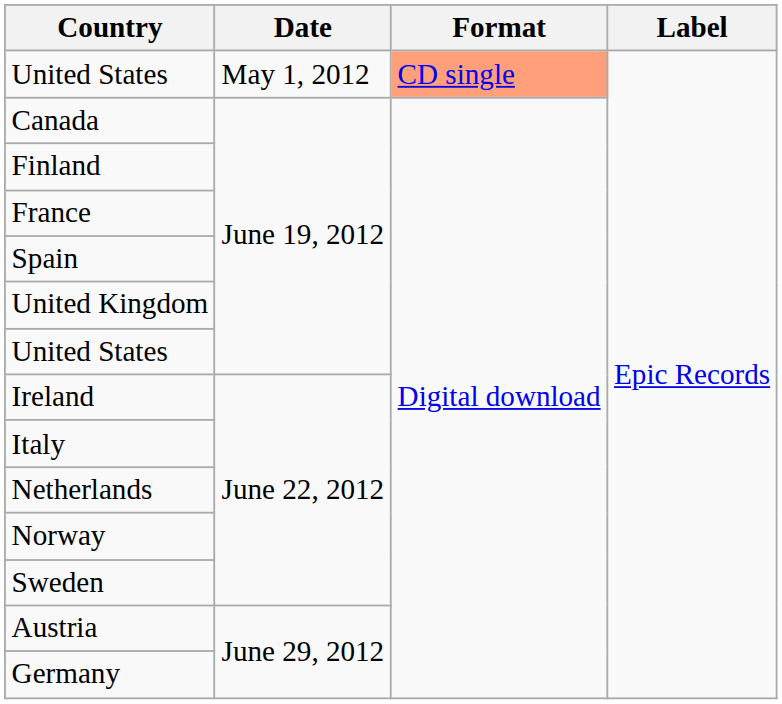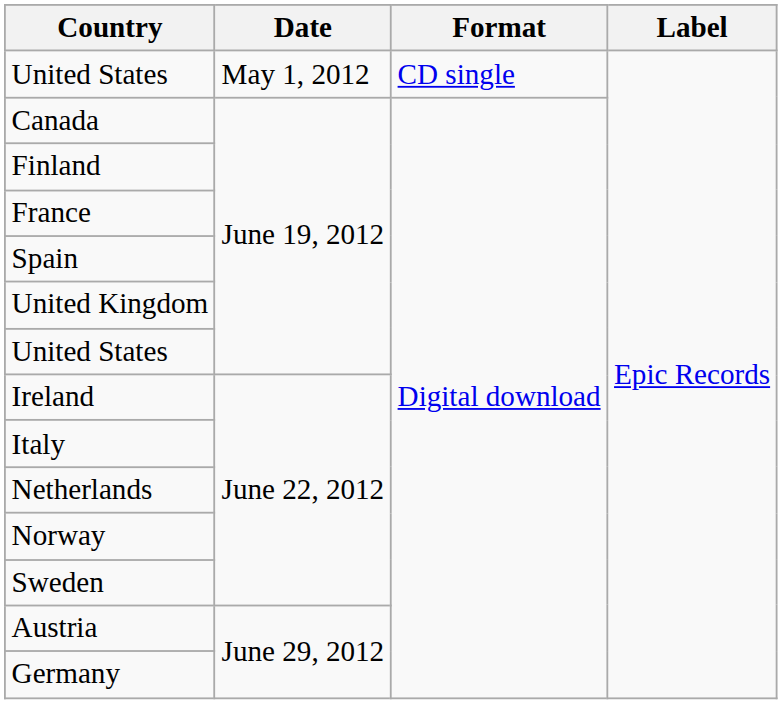(456, 73) lightsalmon background -> (456, 73) no background
